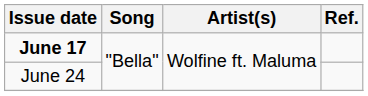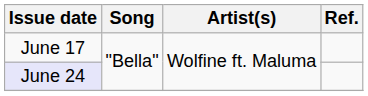(53, 47) bold -> (53, 47) normal
(53, 76) no background -> (53, 76) lavender background
